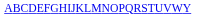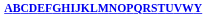(98, 8) normal -> (103, 8) bold
